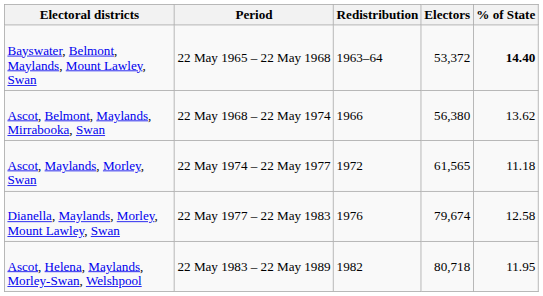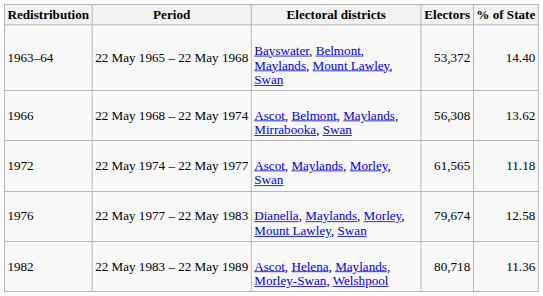columns swapped: (377, 14) <-> (89, 14)
(521, 57) bold -> (521, 57) normal
(452, 115) 56,380 -> (452, 115) 56,308
(521, 266) 11.95 -> (521, 266) 11.36
